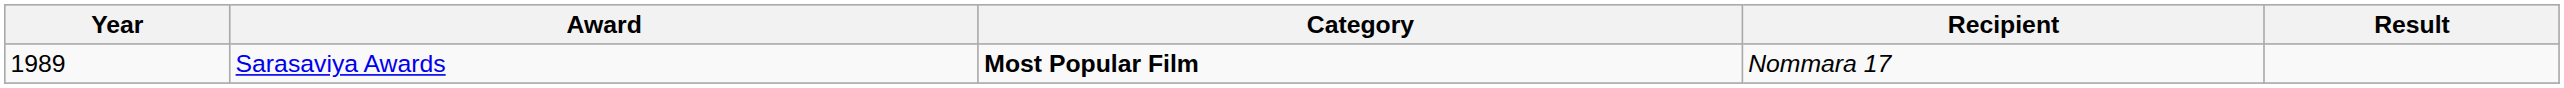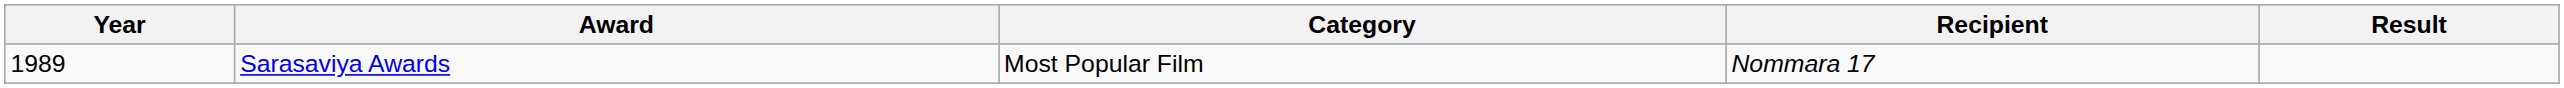(1092, 64) bold -> (1104, 64) normal
